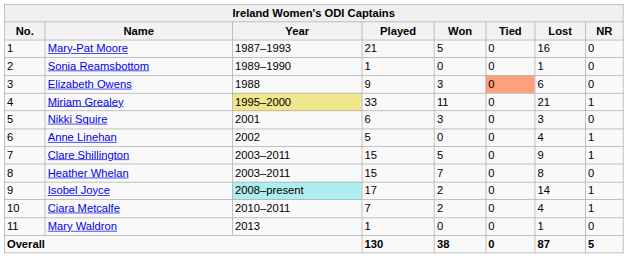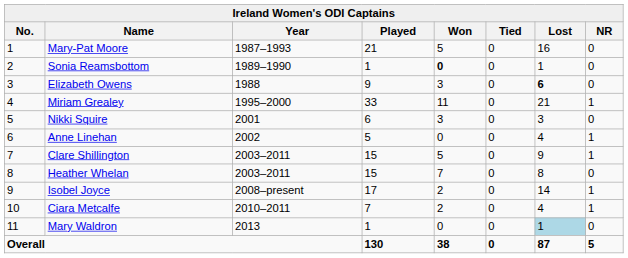(440, 66) normal -> (440, 66) bold
(491, 84) lightsalmon background -> (491, 84) no background
(541, 84) normal -> (541, 84) bold
(263, 102) khaki background -> (263, 102) no background
(269, 191) paleturquoise background -> (269, 191) no background
(541, 226) no background -> (541, 226) lightblue background
